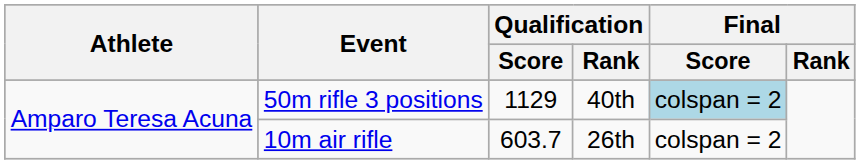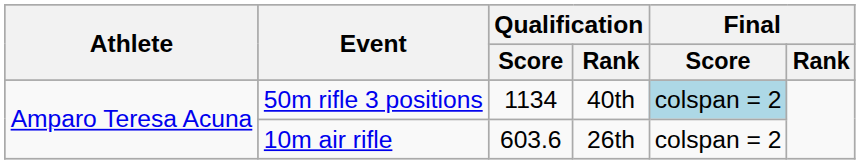(531, 100) 1129 -> (531, 100) 1134
(531, 139) 603.7 -> (531, 139) 603.6
